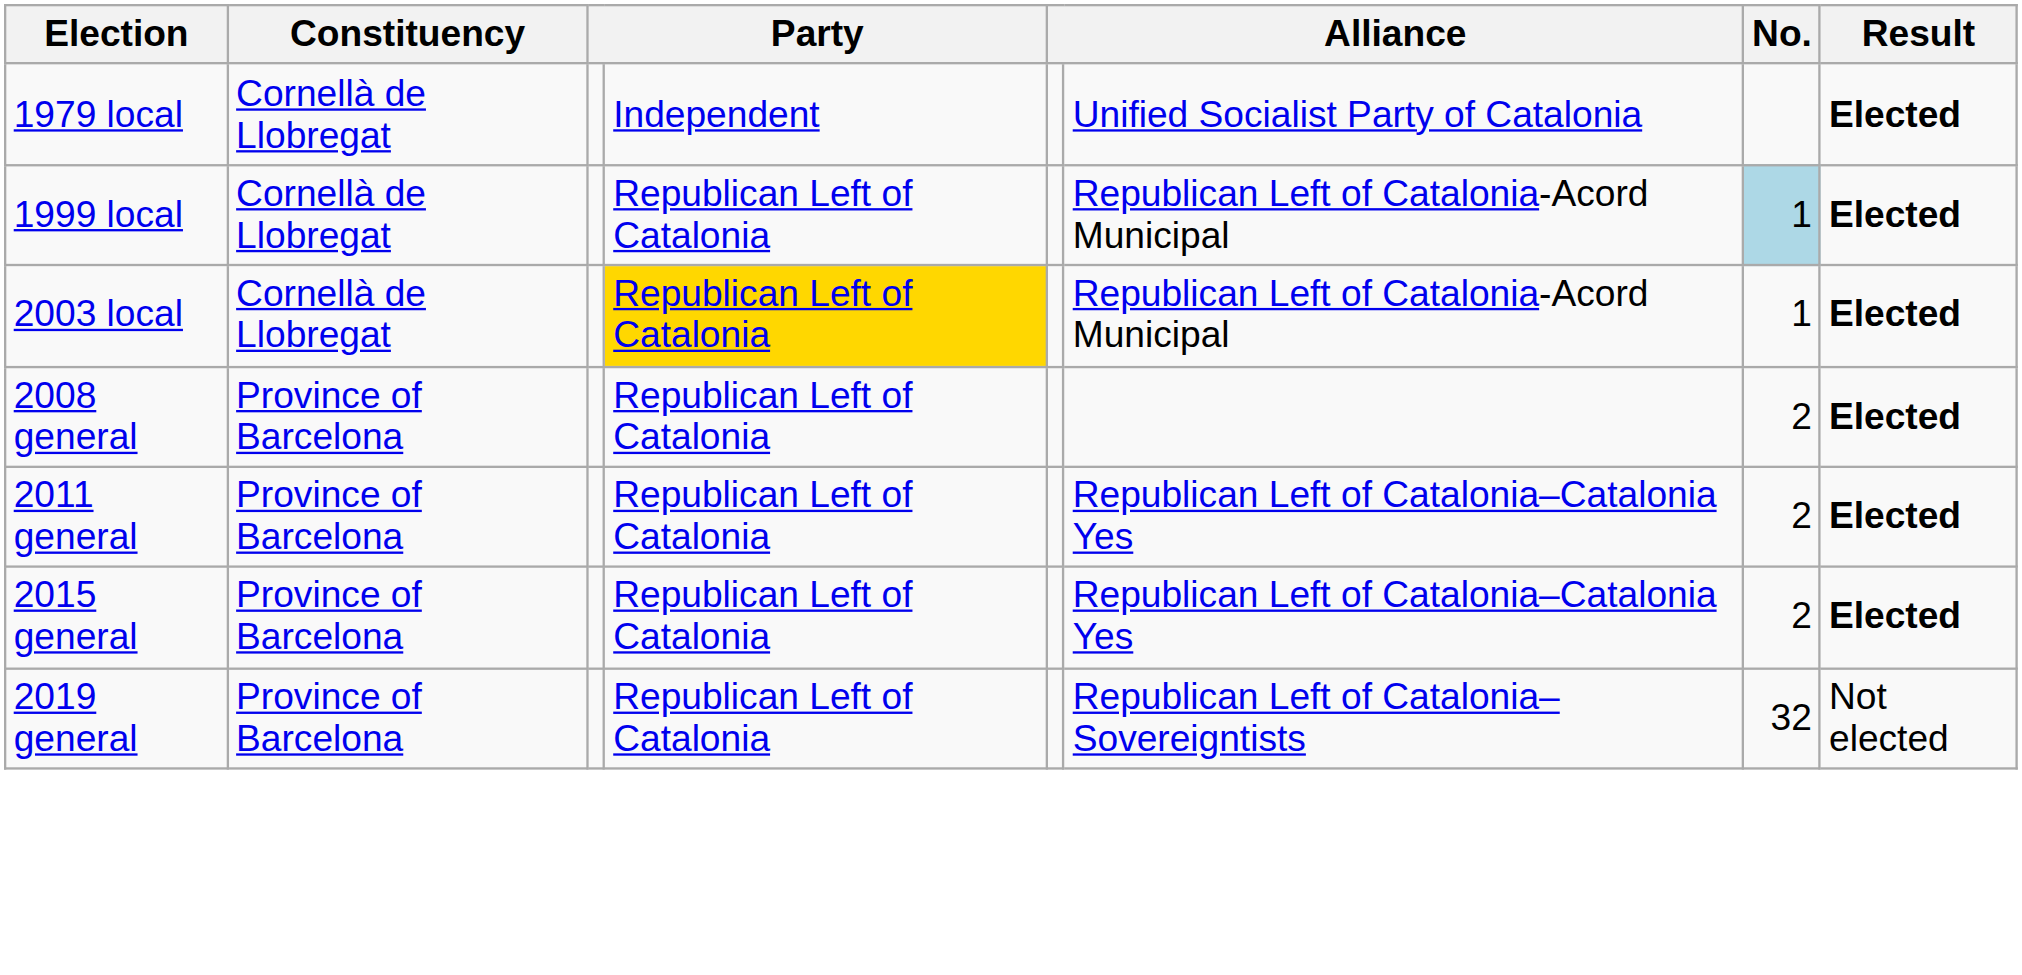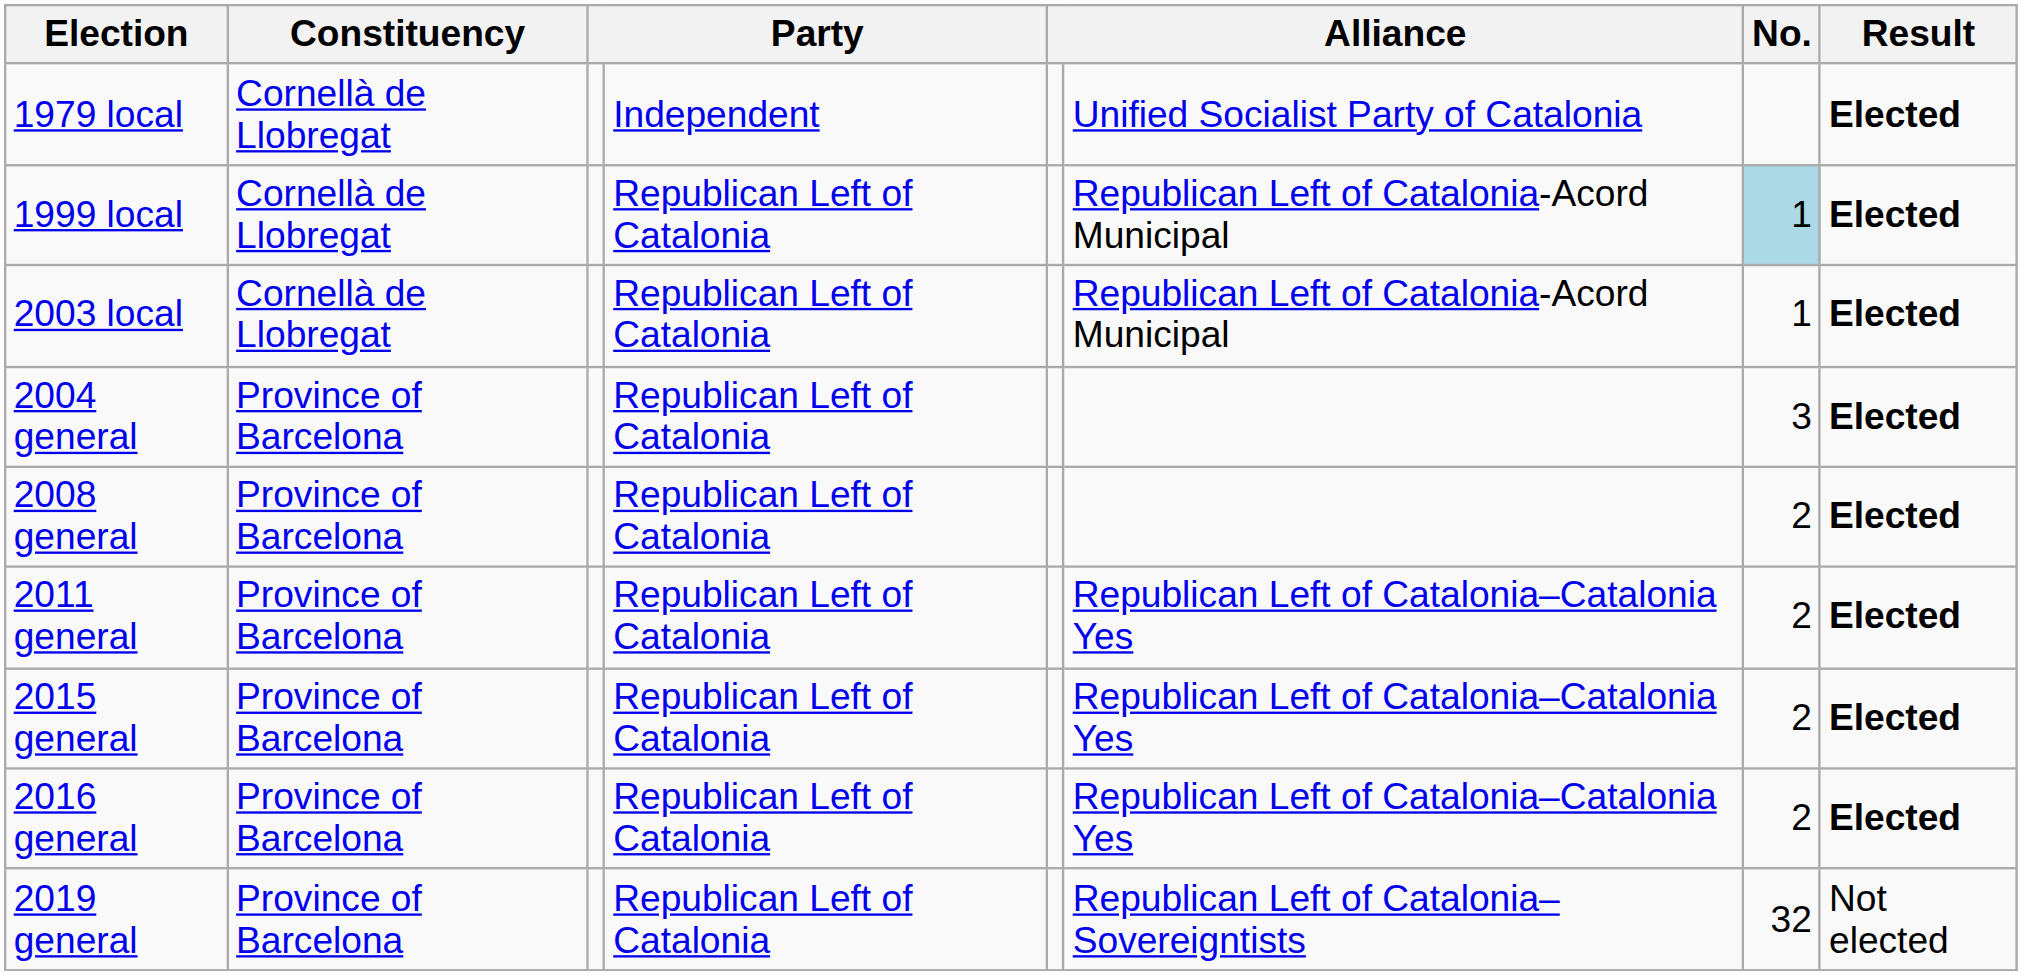(763, 314) gold background -> (763, 314) no background
+ row: (76, 415)
+ row: (76, 818)
